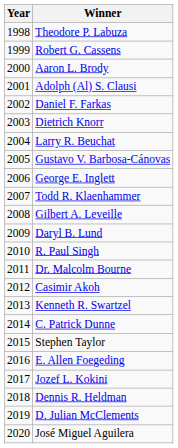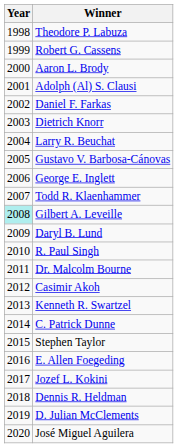(19, 214) no background -> (19, 214) paleturquoise background
